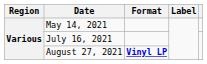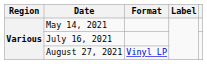(147, 53) bold -> (147, 53) normal
